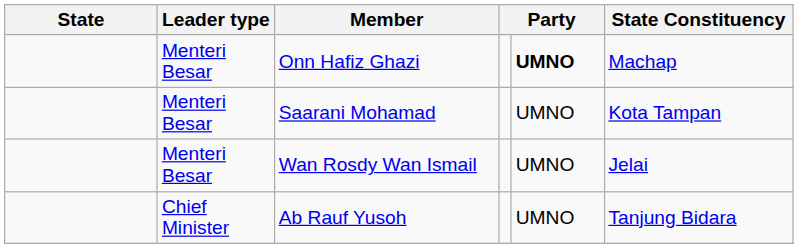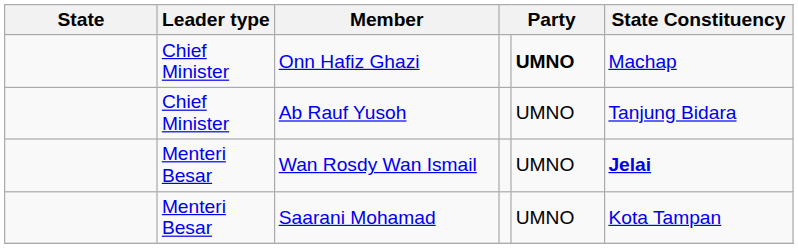(194, 60) Menteri Besar -> (195, 60) Chief Minister
rows swapped: (343, 217) <-> (357, 113)
(628, 165) normal -> (630, 165) bold
